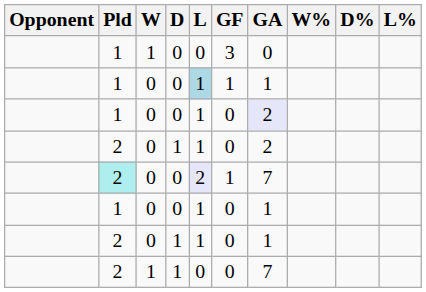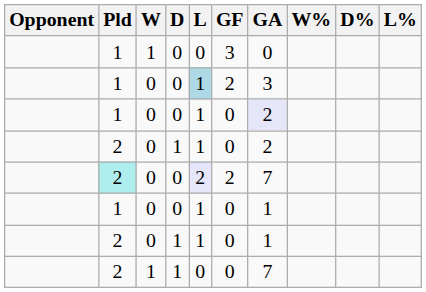(230, 83) 1 -> (230, 83) 2
(267, 83) 1 -> (267, 83) 3
(230, 177) 1 -> (230, 177) 2
